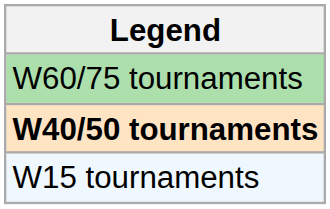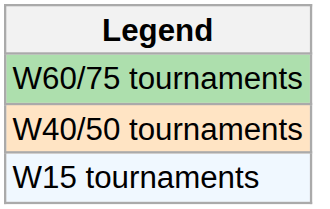(165, 128) bold -> (158, 128) normal
